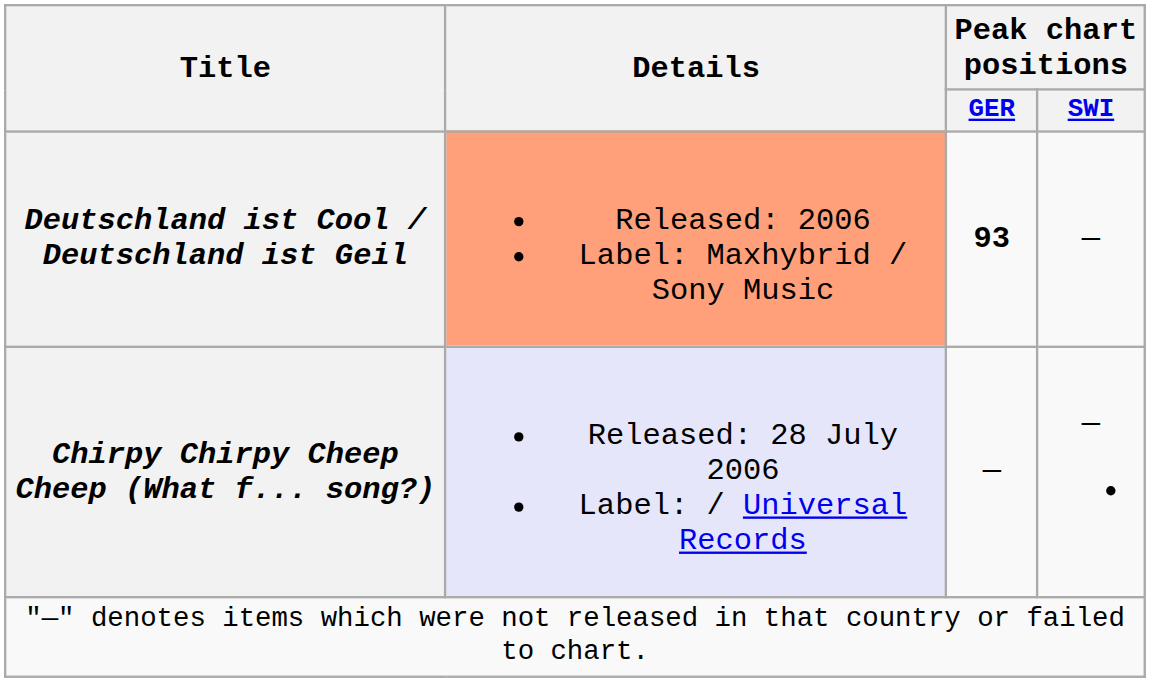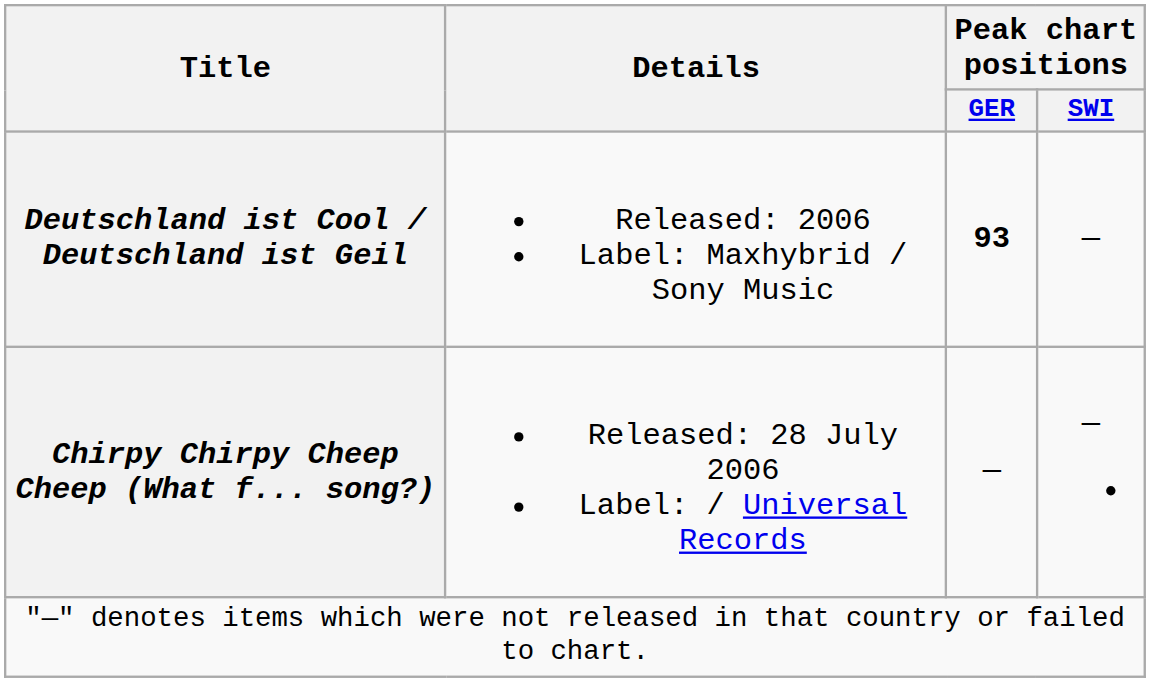(696, 256) lightsalmon background -> (696, 256) no background
(696, 489) lavender background -> (696, 489) no background
